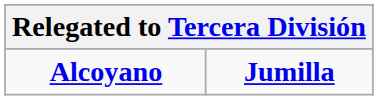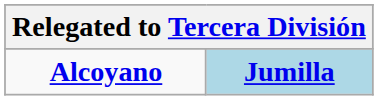(289, 71) no background -> (289, 71) lightblue background
